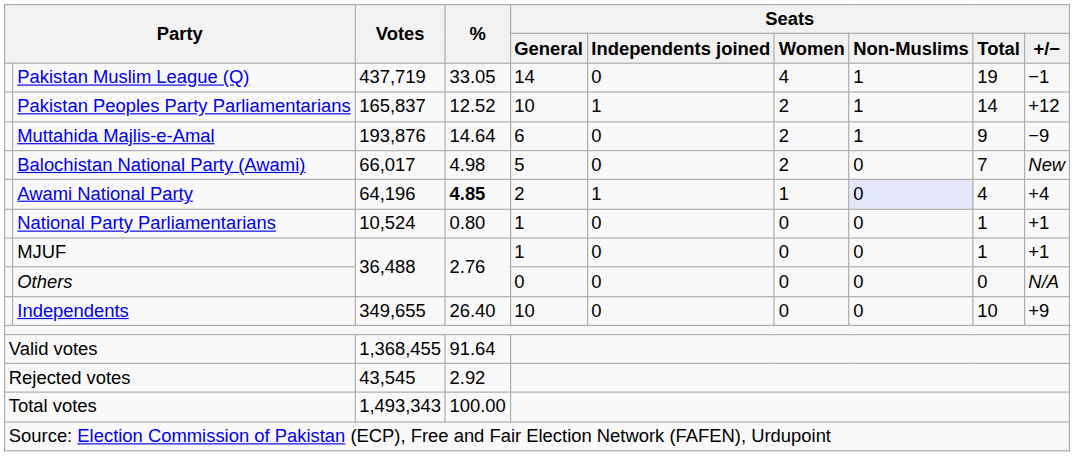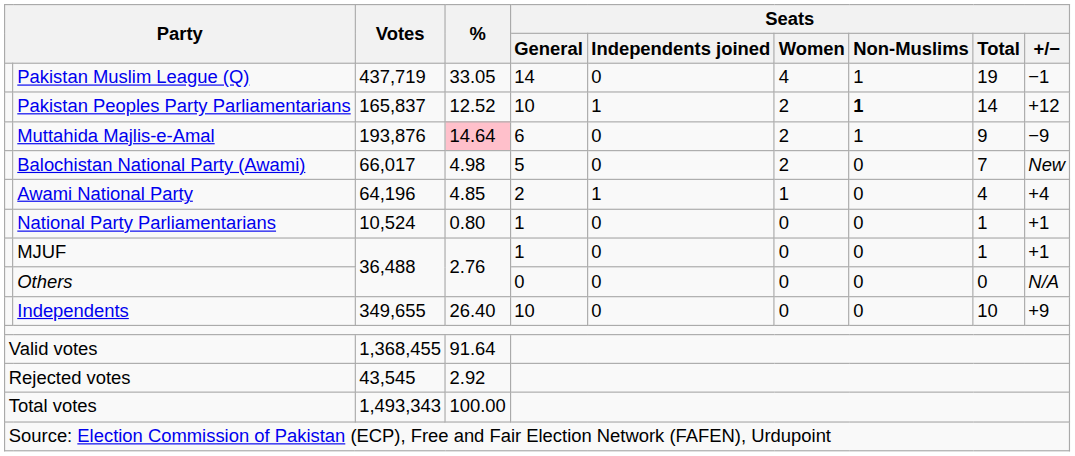(858, 106) normal -> (858, 106) bold
(473, 135) no background -> (473, 135) pink background
(467, 194) bold -> (467, 194) normal
(858, 194) lavender background -> (858, 194) no background
